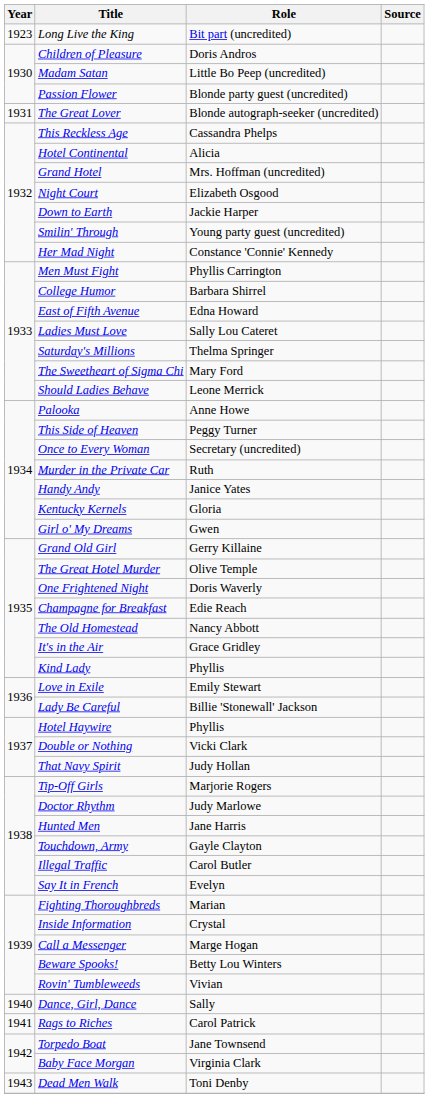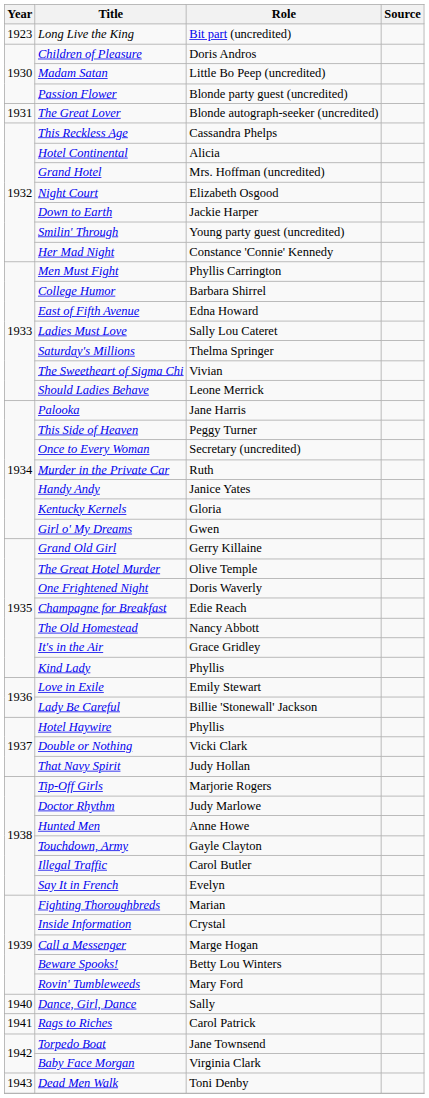(216, 370) Mary Ford -> (206, 370) Vivian
(219, 410) Anne Howe -> (218, 410) Jane Harris
(218, 825) Jane Harris -> (219, 825) Anne Howe
(206, 984) Vivian -> (216, 984) Mary Ford
